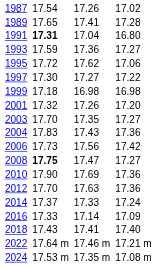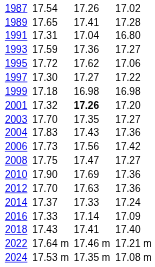(45, 36) bold -> (45, 36) normal
(86, 105) normal -> (86, 105) bold
(45, 161) bold -> (45, 161) normal
